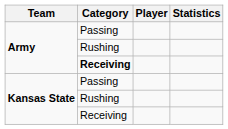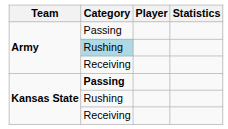(100, 47) no background -> (103, 47) lightblue background
(105, 64) bold -> (107, 64) normal
(99, 81) normal -> (104, 81) bold
